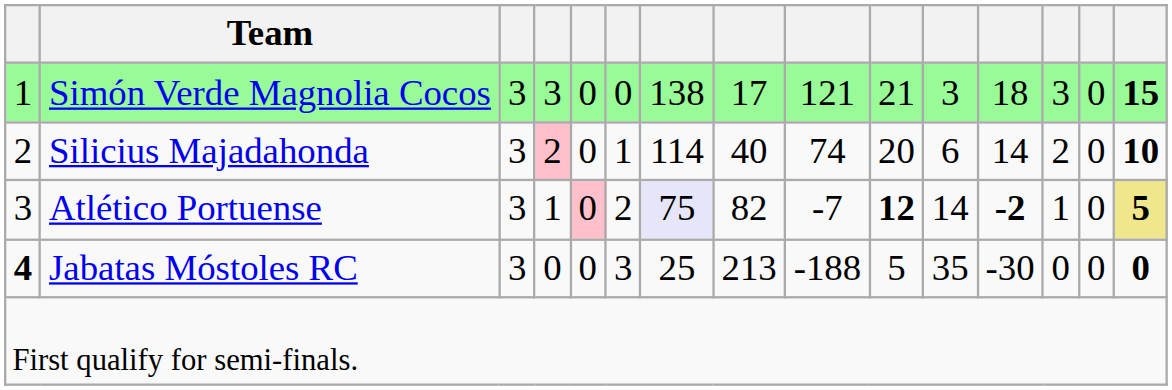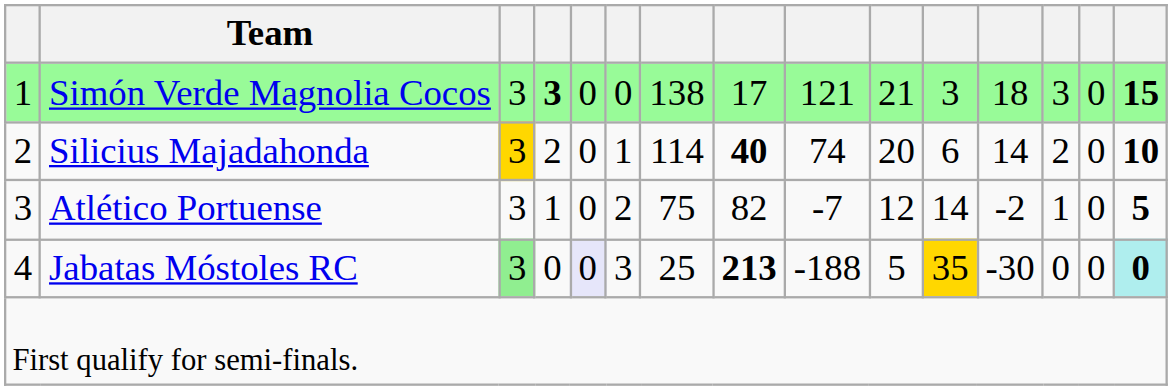(552, 92) normal -> (552, 92) bold
(517, 150) no background -> (517, 150) gold background
(552, 150) pink background -> (552, 150) no background
(749, 150) normal -> (749, 150) bold
(588, 208) pink background -> (588, 208) no background
(677, 208) lavender background -> (677, 208) no background
(896, 208) bold -> (896, 208) normal
(1010, 208) bold -> (1010, 208) normal
(1141, 208) khaki background -> (1141, 208) no background
(23, 267) bold -> (23, 267) normal
(517, 267) no background -> (517, 267) lightgreen background
(588, 267) no background -> (588, 267) lavender background
(749, 267) normal -> (749, 267) bold
(950, 267) no background -> (950, 267) gold background
(1141, 267) no background -> (1141, 267) paleturquoise background
